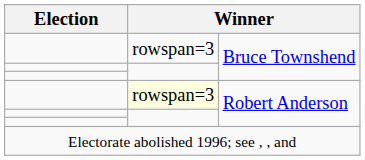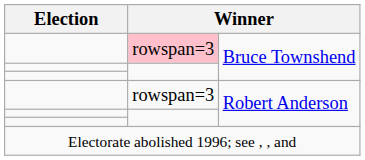(173, 48) no background -> (173, 48) pink background
(173, 94) lightyellow background -> (173, 94) no background
